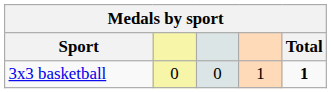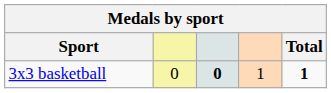(217, 74) normal -> (217, 74) bold
